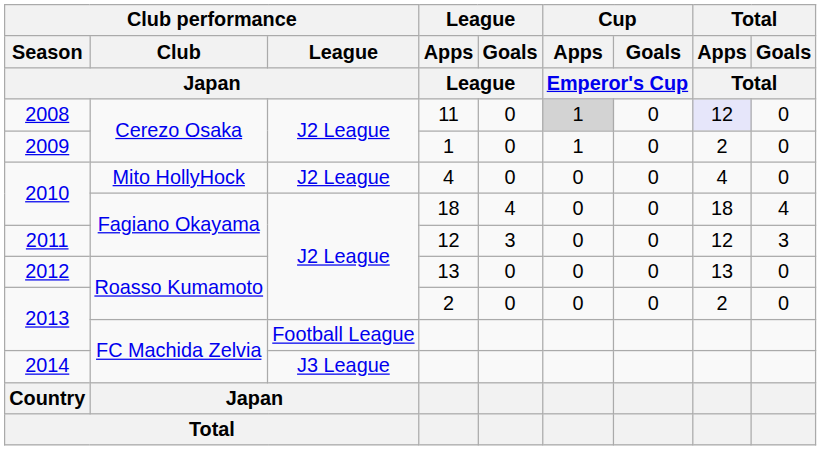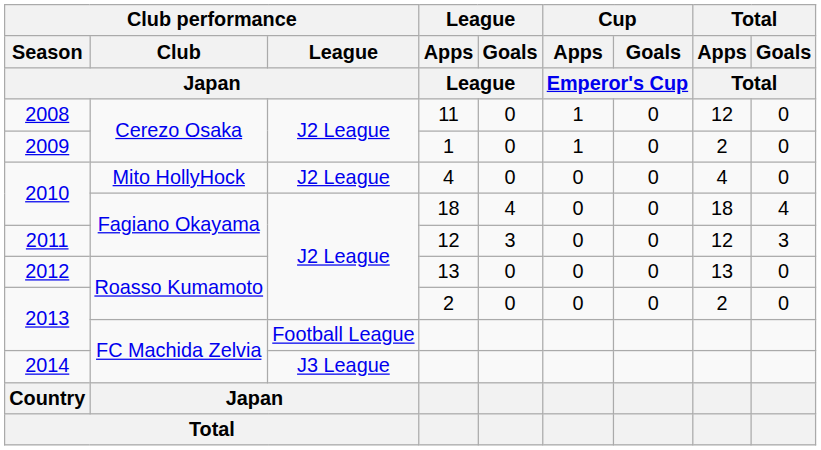(578, 114) lightgrey background -> (578, 114) no background
(722, 114) lavender background -> (722, 114) no background
